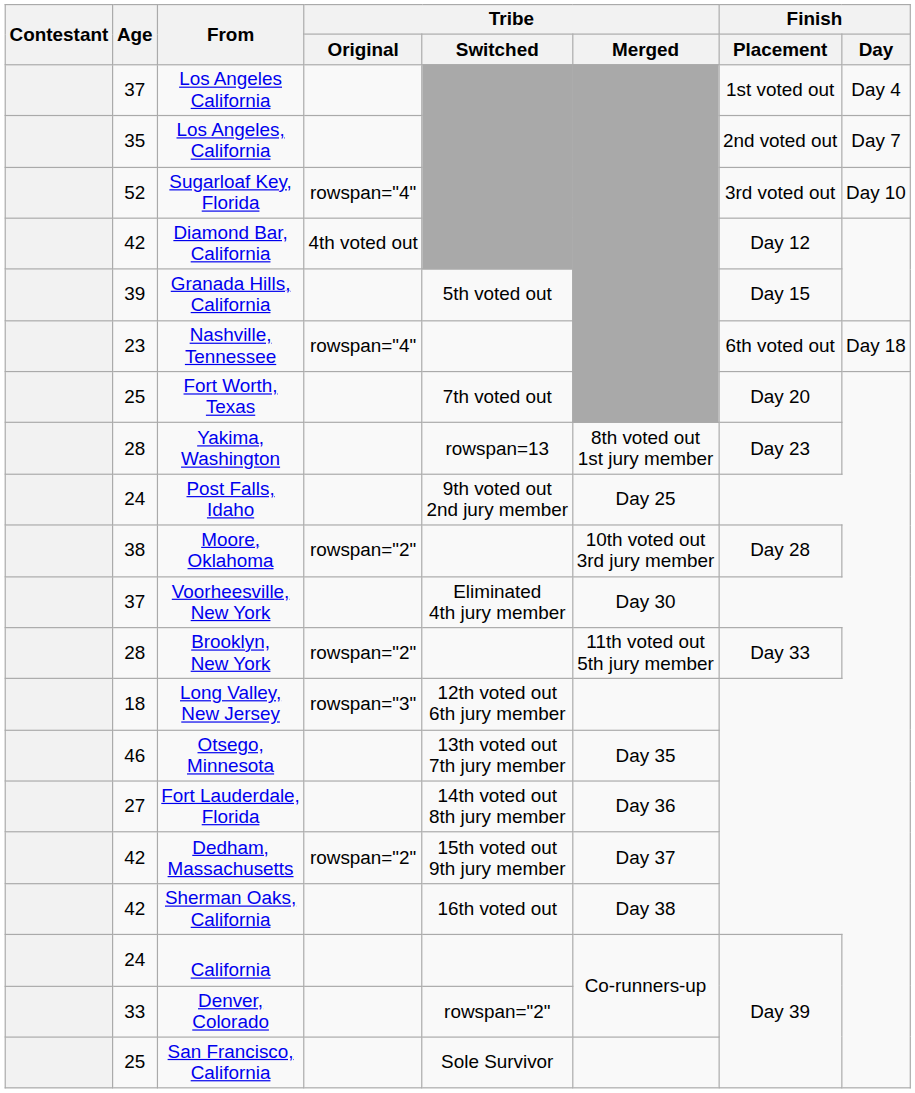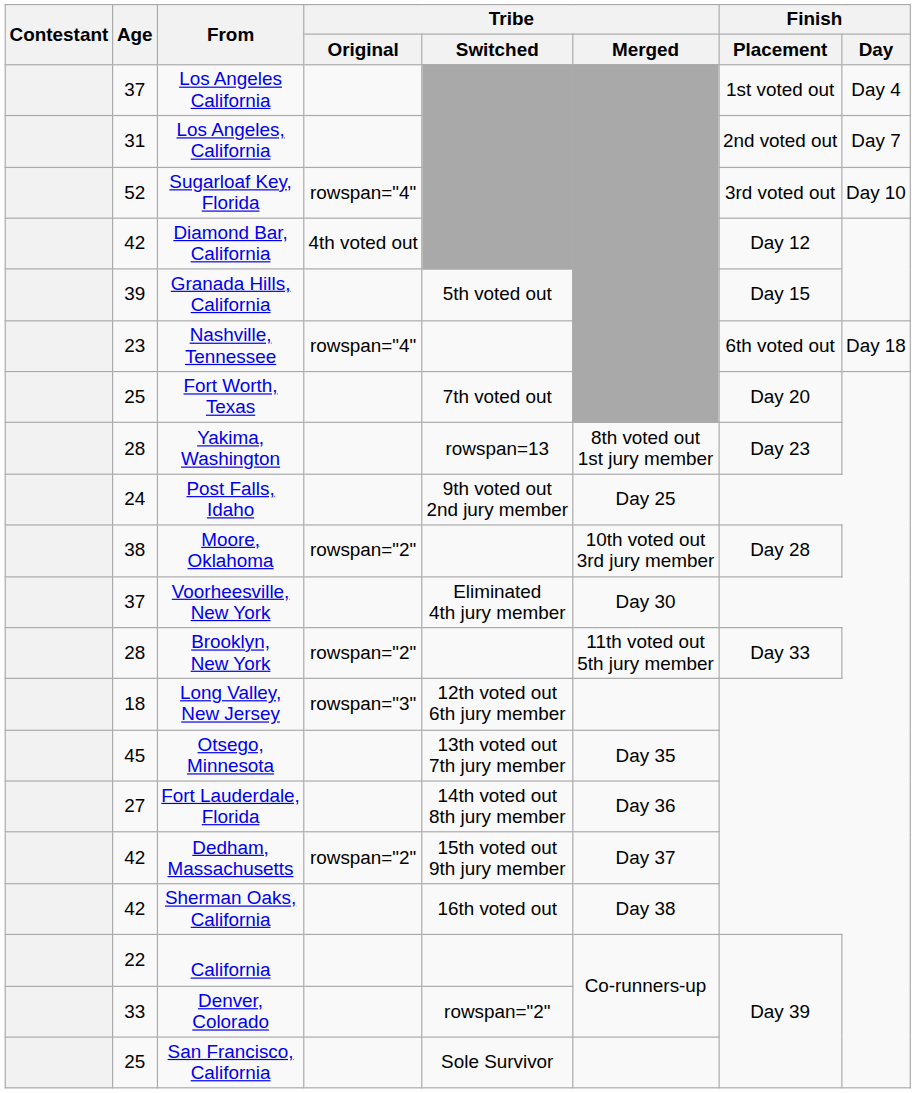(135, 141) 35 -> (135, 141) 31
(135, 755) 46 -> (135, 755) 45
(135, 960) 24 -> (135, 960) 22
